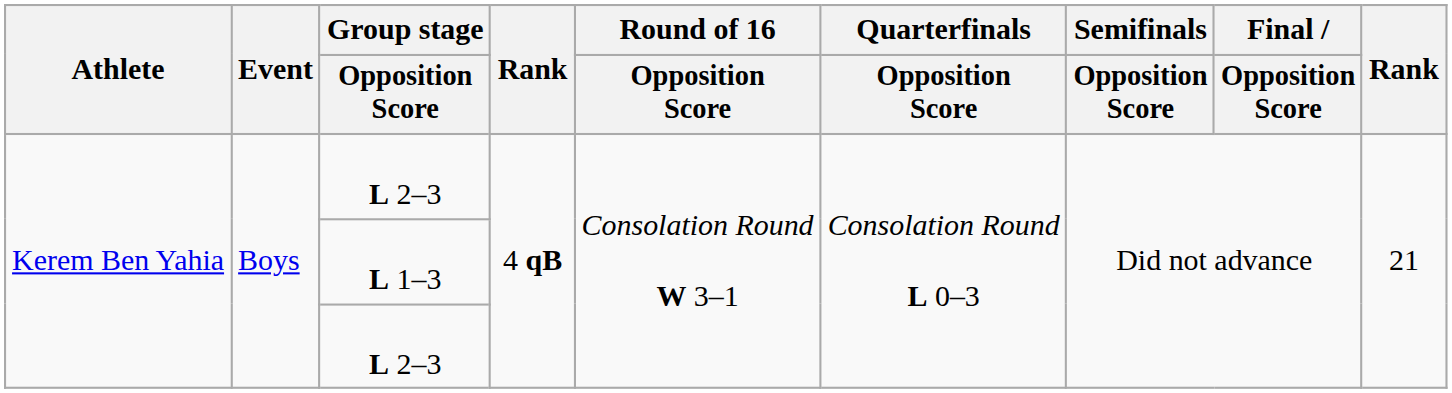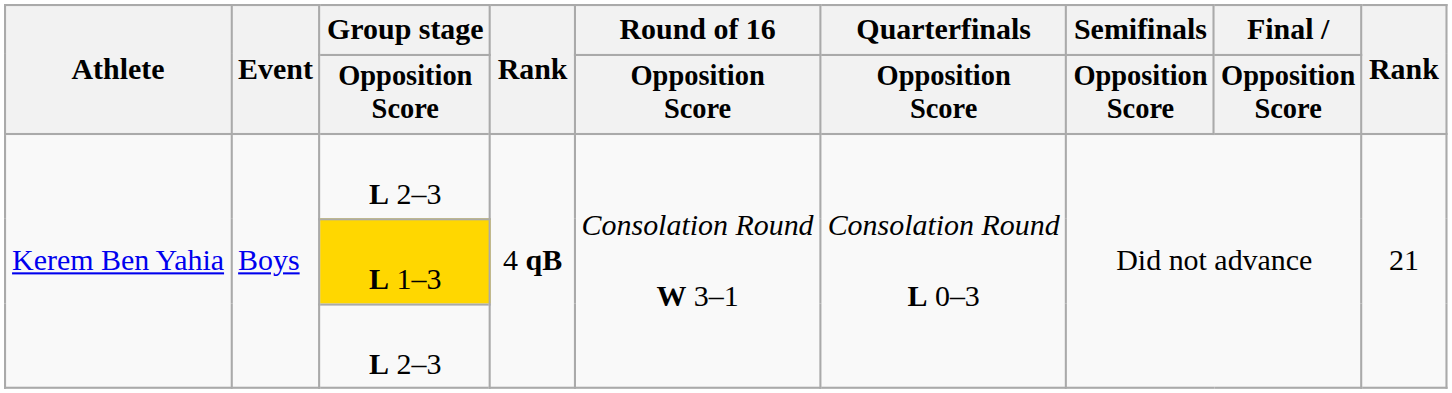(405, 279) no background -> (405, 279) gold background
